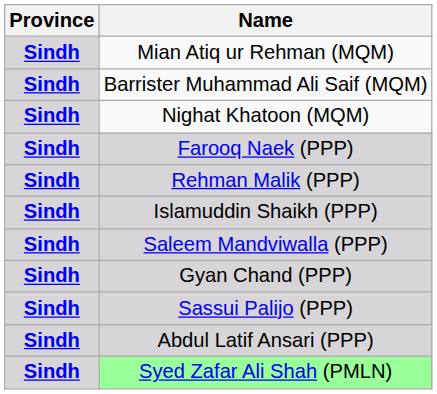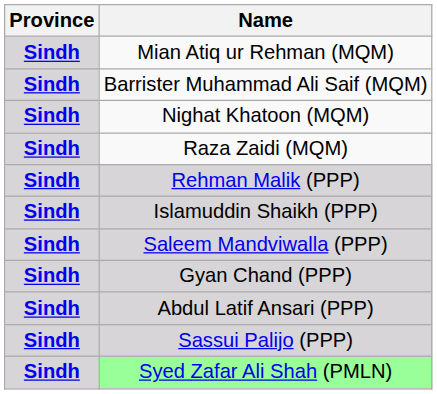+ row: (266, 148)
- row: (266, 148)
rows swapped: (266, 340) <-> (266, 308)
